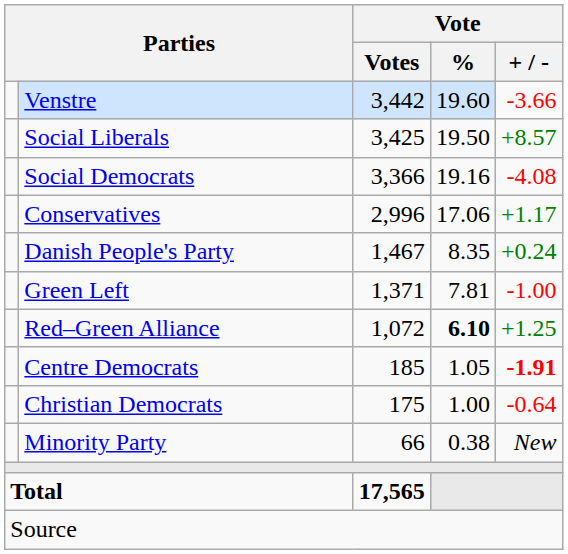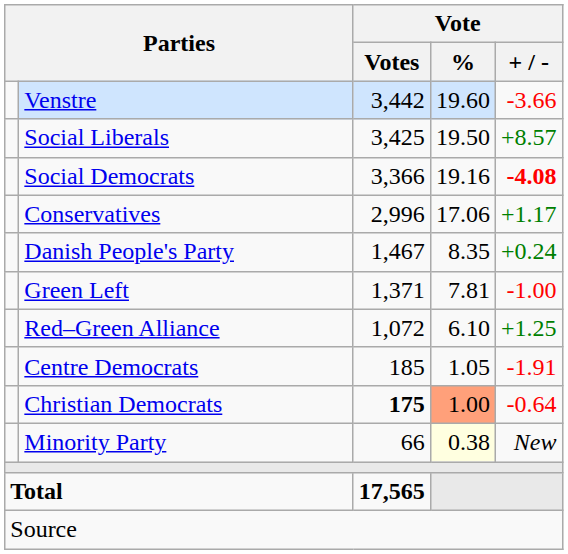(532, 175) normal -> (532, 175) bold
(469, 328) bold -> (469, 328) normal
(532, 366) bold -> (532, 366) normal
(407, 404) normal -> (407, 404) bold
(469, 404) no background -> (469, 404) lightsalmon background
(469, 442) no background -> (469, 442) lightyellow background
